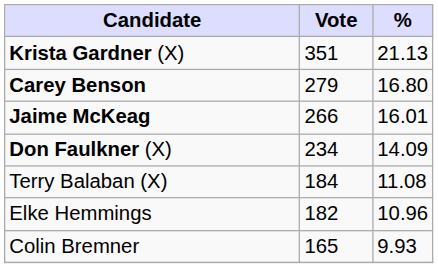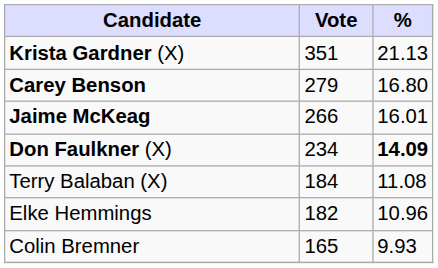(403, 149) normal -> (403, 149) bold
